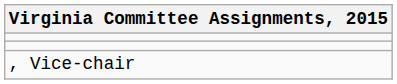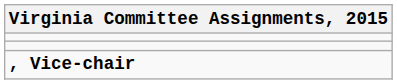(72, 64) normal -> (72, 64) bold
